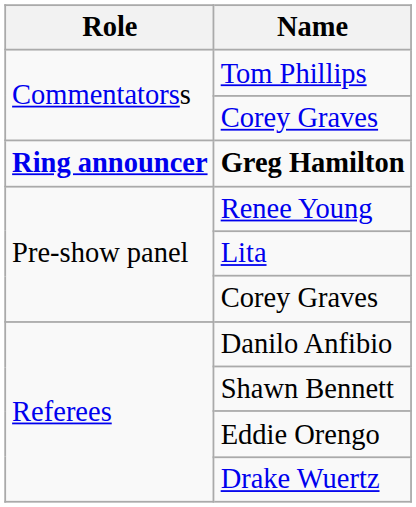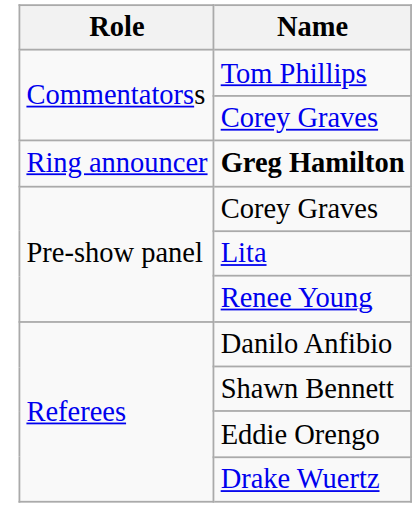(110, 162) bold -> (117, 162) normal
(297, 207) Renee Young -> (299, 207) Corey Graves
(299, 298) Corey Graves -> (297, 298) Renee Young
